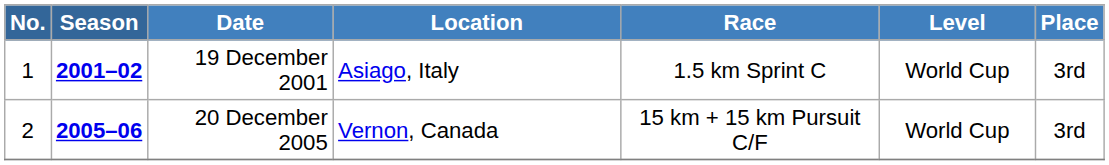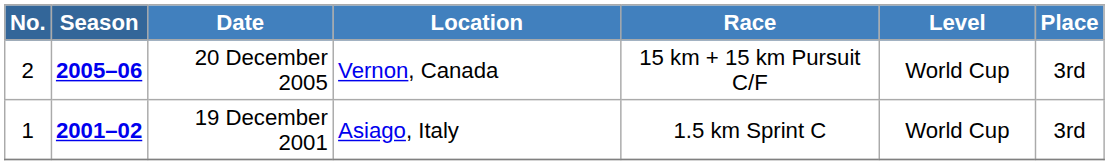rows swapped: (261, 70) <-> (261, 130)
